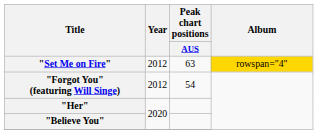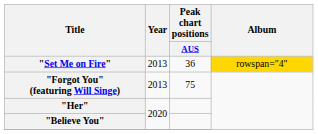(157, 64) 2012 -> (157, 64) 2013
(190, 64) 63 -> (190, 64) 36
(157, 85) 2012 -> (157, 85) 2013
(190, 85) 54 -> (190, 85) 75
